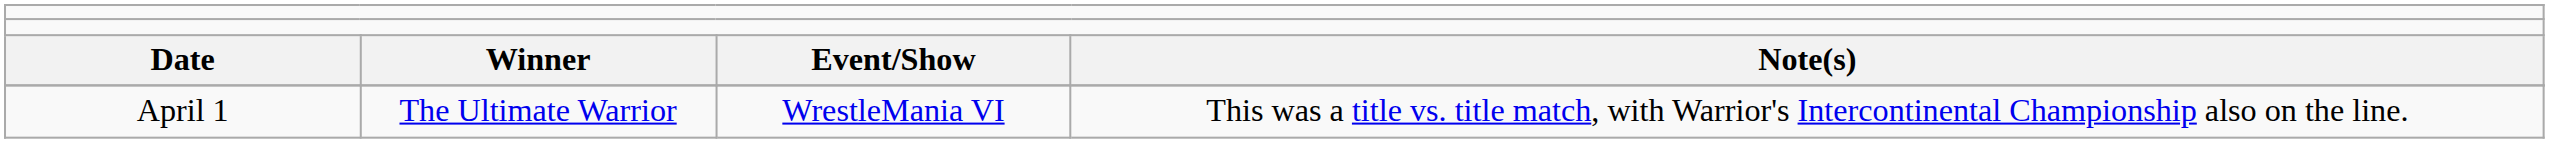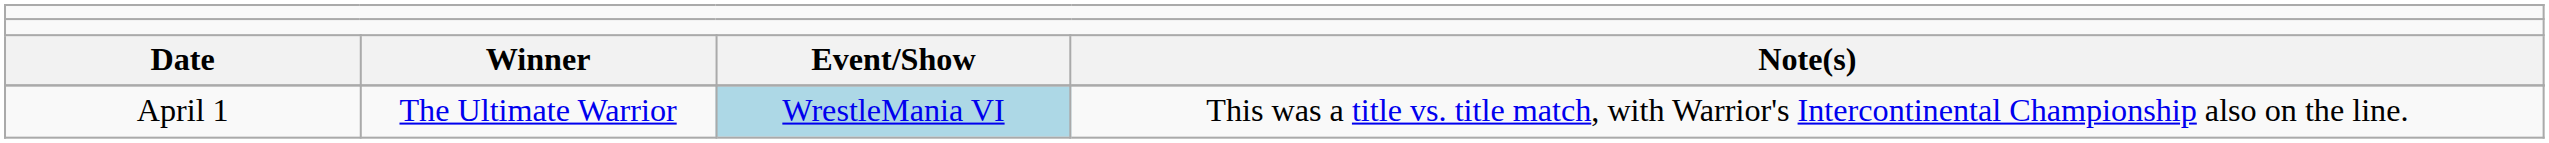(893, 110) no background -> (893, 110) lightblue background
